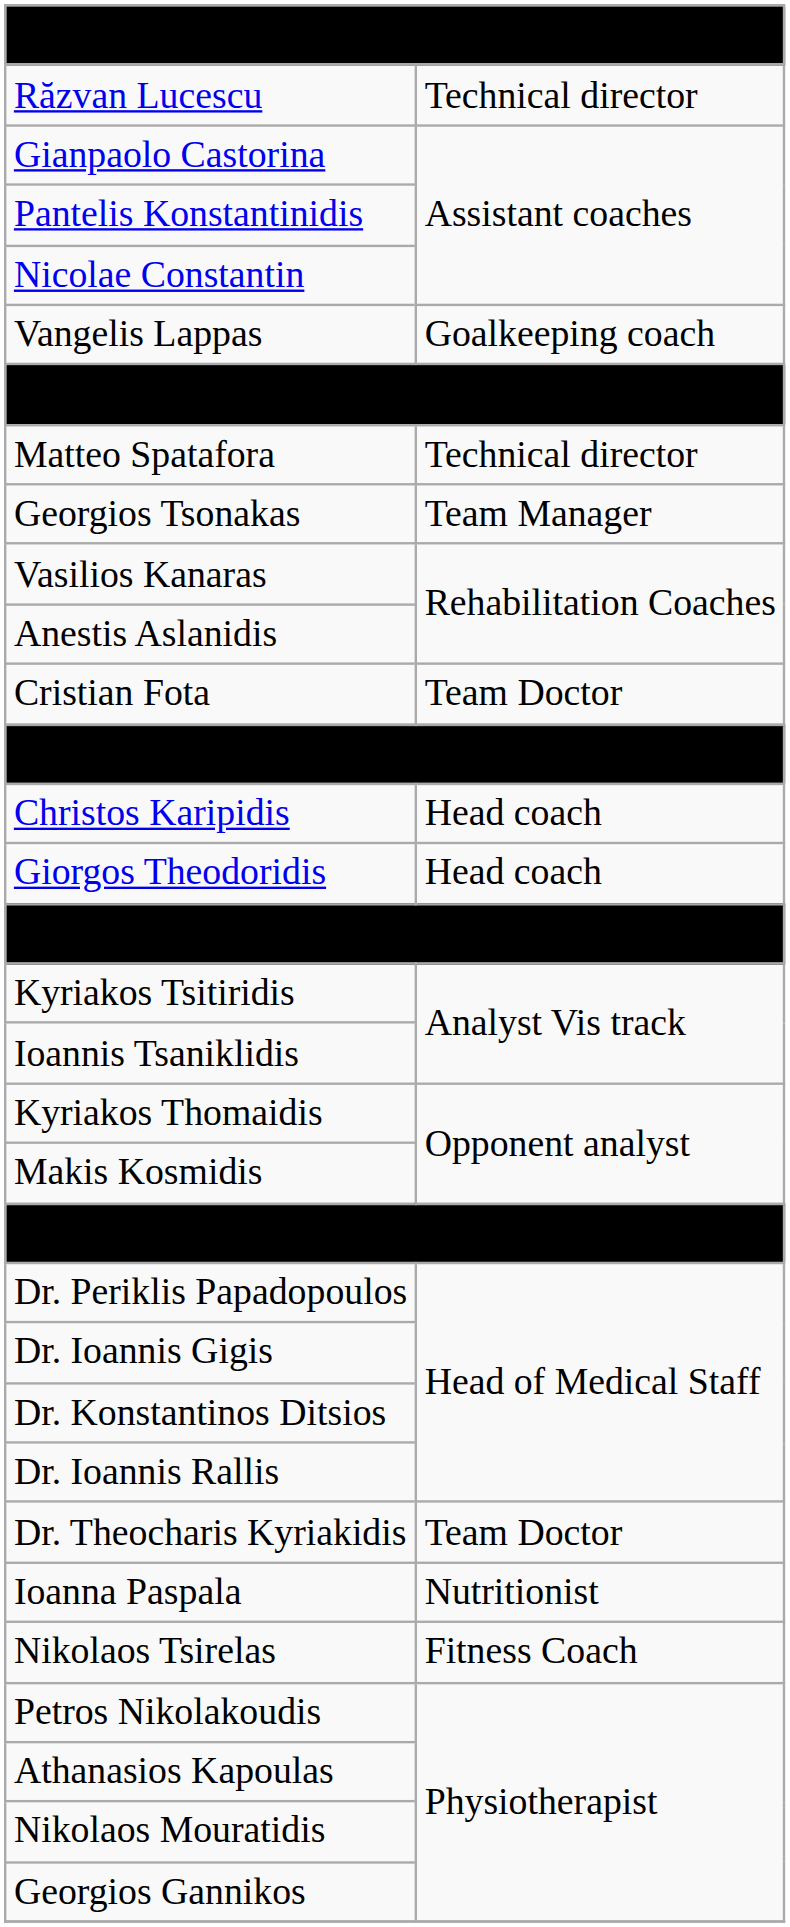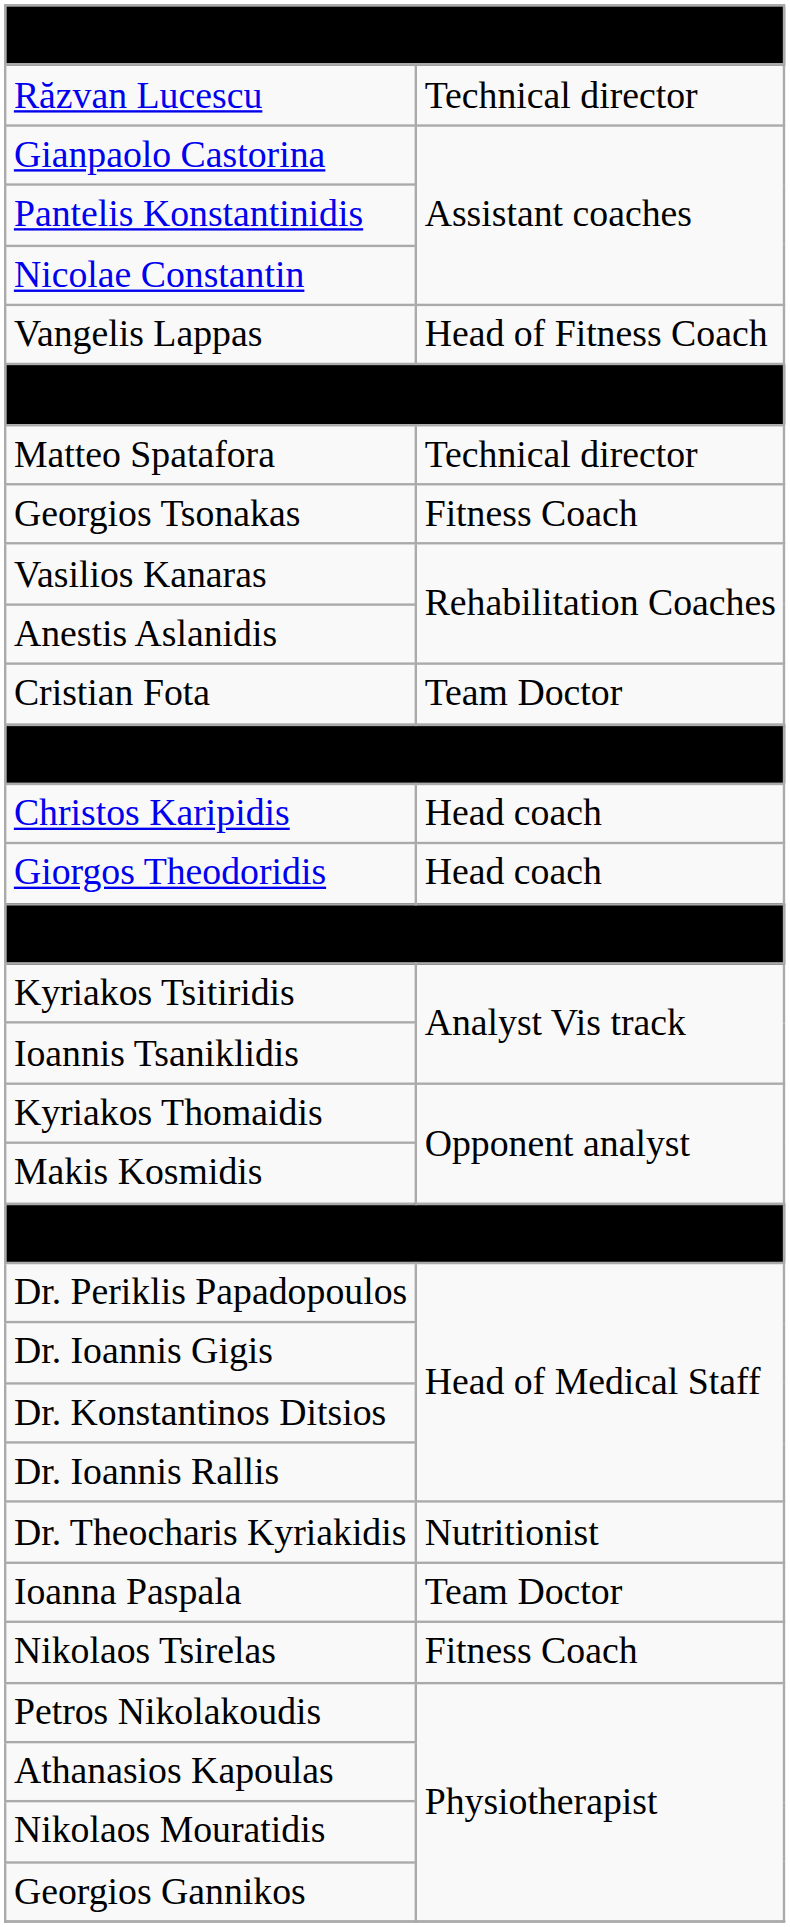(570, 333) Goalkeeping coach -> (596, 333) Head of Fitness Coach
(538, 513) Team Manager -> (531, 513) Fitness Coach
(523, 1531) Team Doctor -> (512, 1531) Nutritionist
(512, 1591) Nutritionist -> (523, 1591) Team Doctor
